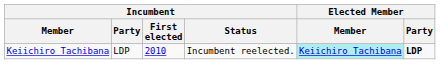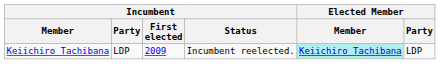(155, 51) 2010 -> (155, 51) 2009
(414, 51) bold -> (414, 51) normal
